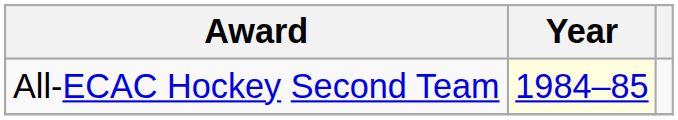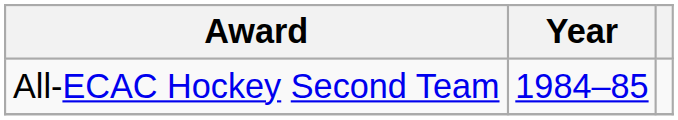(582, 85) lightyellow background -> (582, 85) no background
